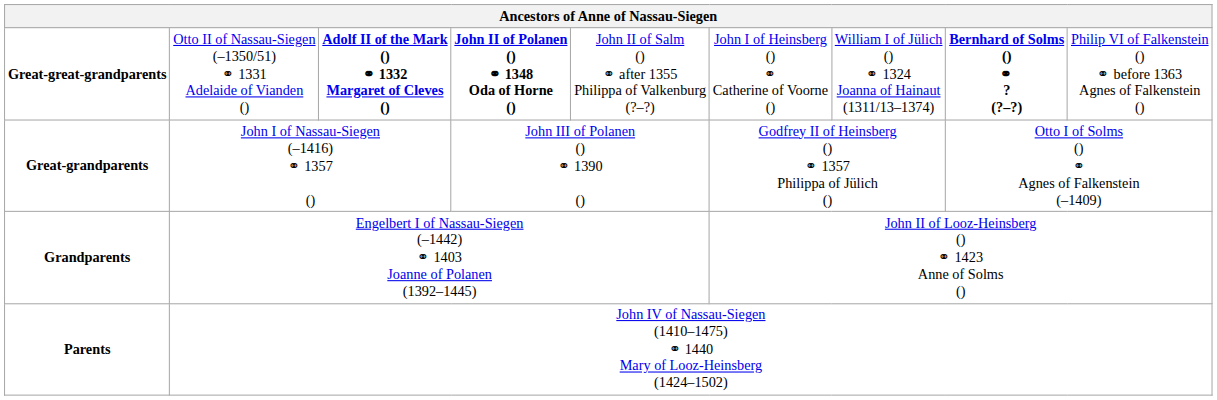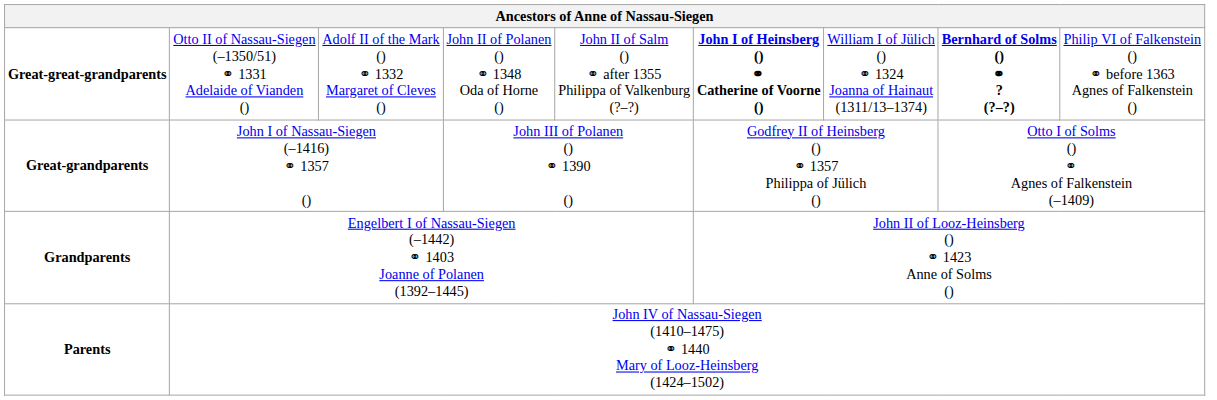(385, 73) bold -> (381, 73) normal
(511, 73) bold -> (499, 73) normal
(770, 73) normal -> (759, 73) bold
